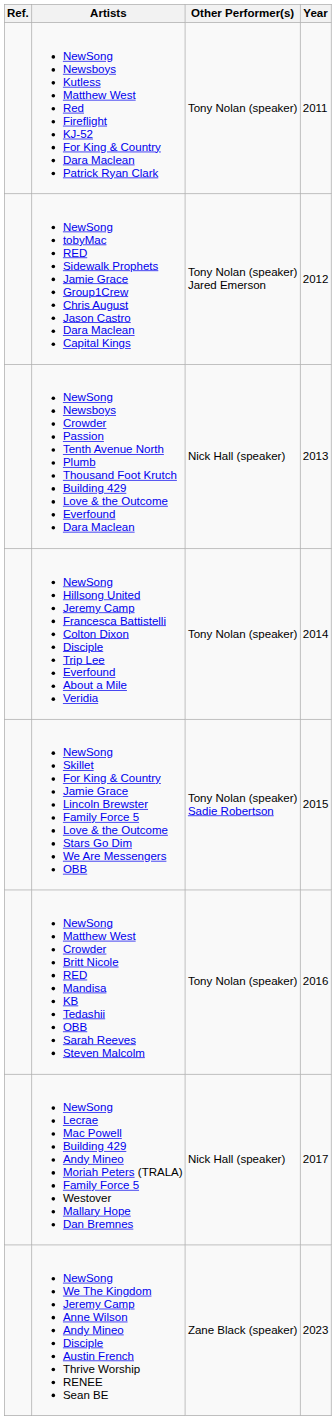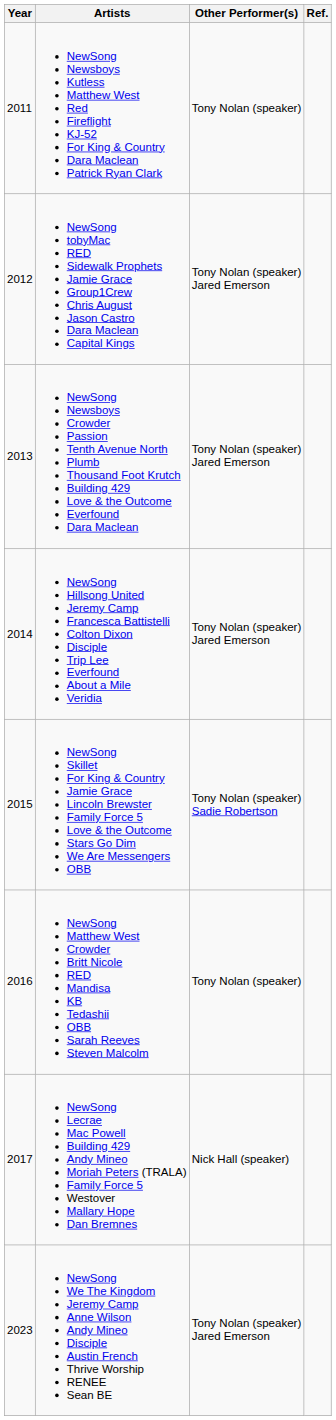columns swapped: (316, 13) <-> (18, 13)
(237, 456) Nick Hall (speaker) -> (247, 456) Tony Nolan (speaker) Jared Emerson
(243, 633) Tony Nolan (speaker) -> (247, 633) Tony Nolan (speaker) Jared Emerson
(243, 1330) Zane Black (speaker) -> (247, 1330) Tony Nolan (speaker) Jared Emerson
